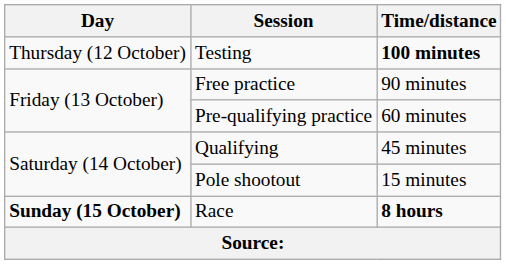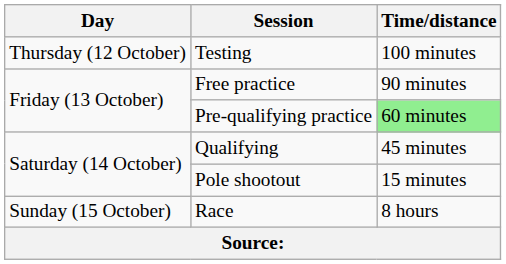(431, 52) bold -> (429, 52) normal
(424, 116) no background -> (424, 116) lightgreen background
(95, 211) bold -> (90, 211) normal
(412, 211) bold -> (410, 211) normal
